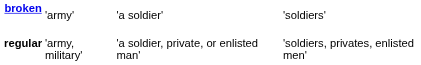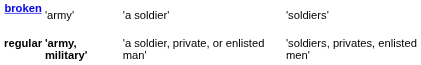(64, 49) normal -> (66, 49) bold
